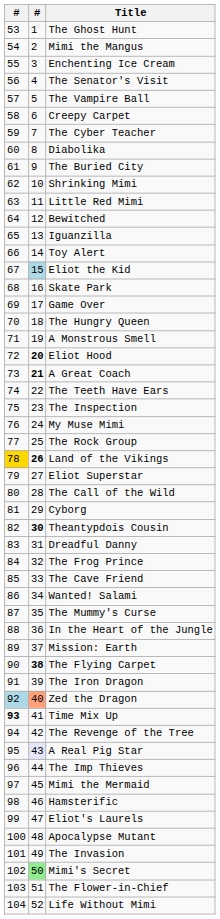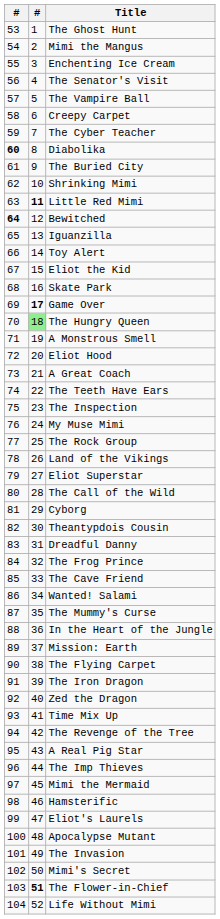(13, 150) normal -> (13, 150) bold
(37, 202) normal -> (37, 202) bold
(13, 219) normal -> (13, 219) bold
(37, 270) lightblue background -> (37, 270) no background
(37, 305) normal -> (37, 305) bold
(37, 322) no background -> (37, 322) lightgreen background
(37, 356) bold -> (37, 356) normal
(37, 373) bold -> (37, 373) normal
(13, 459) gold background -> (13, 459) no background
(37, 459) bold -> (37, 459) normal
(37, 528) bold -> (37, 528) normal
(37, 665) bold -> (37, 665) normal
(13, 699) lightblue background -> (13, 699) no background
(37, 699) lightsalmon background -> (37, 699) no background
(13, 717) bold -> (13, 717) normal
(37, 751) lavender background -> (37, 751) no background
(37, 871) lightgreen background -> (37, 871) no background
(37, 888) normal -> (37, 888) bold
